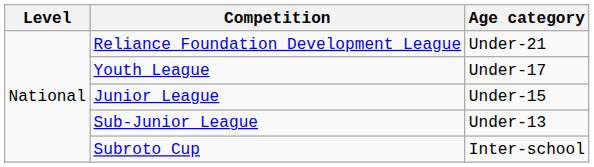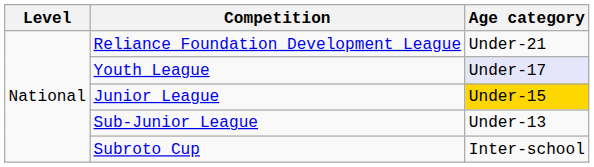(508, 70) no background -> (508, 70) lavender background
(508, 97) no background -> (508, 97) gold background
